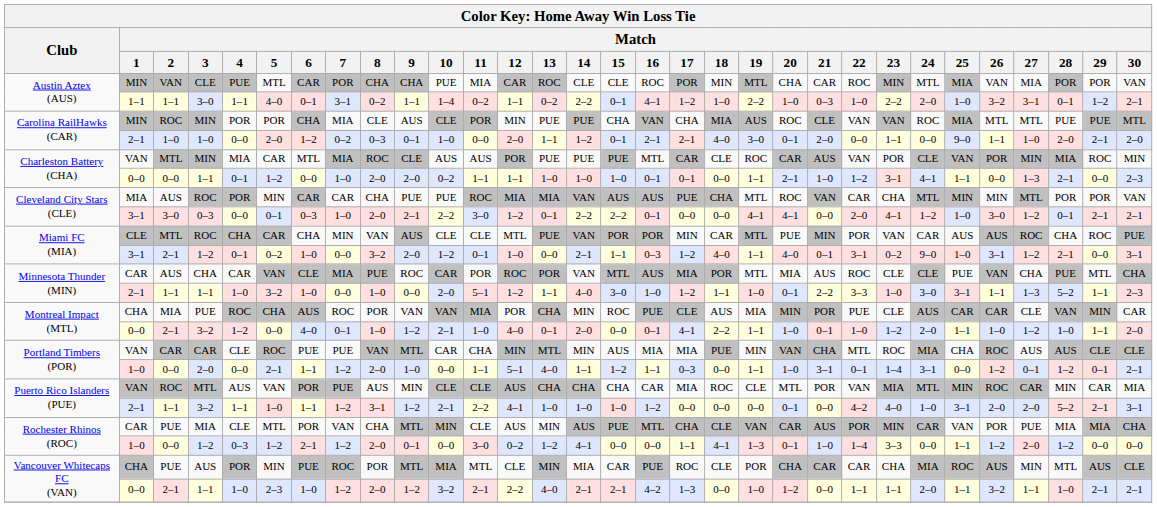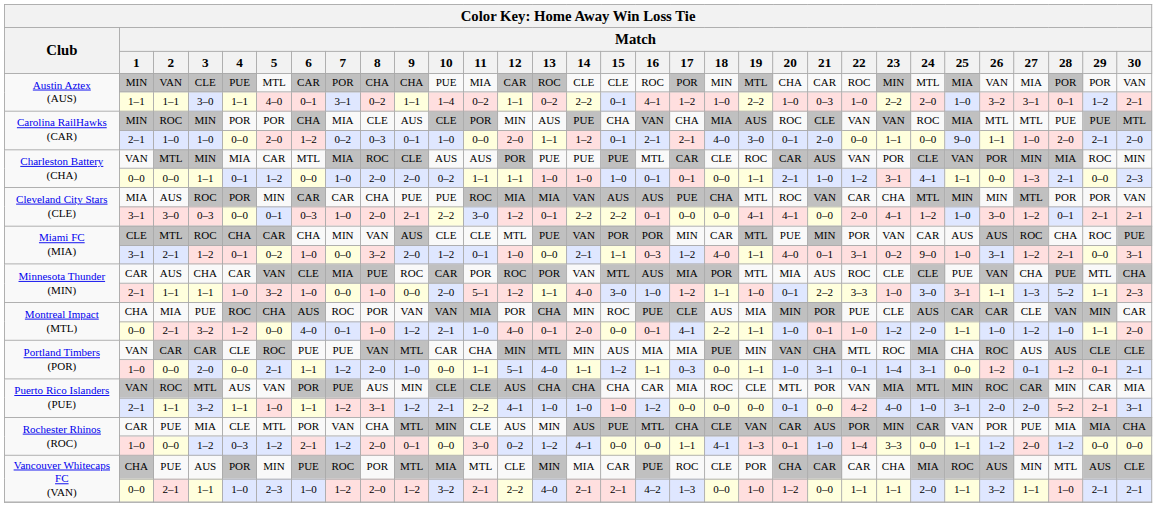(549, 120) PUE -> (549, 120) AUS
